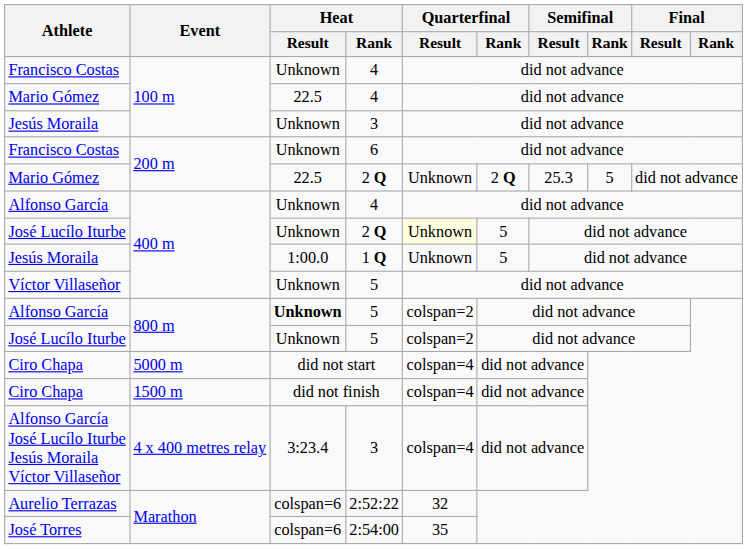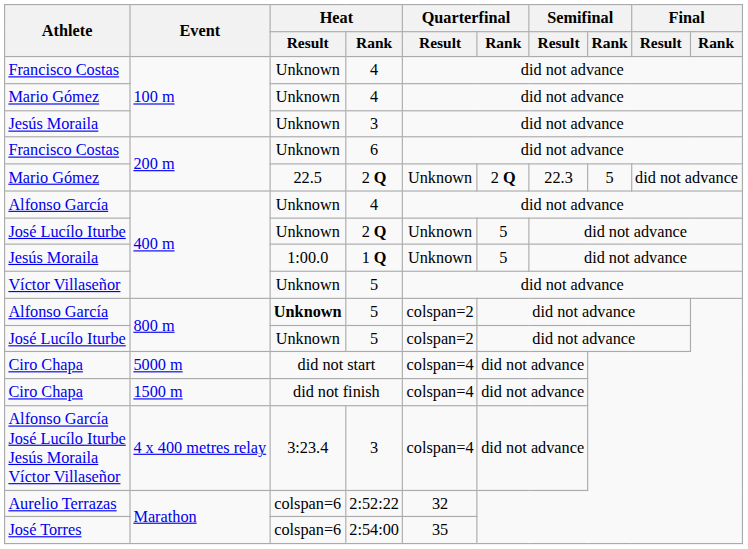(308, 97) 22.5 -> (308, 97) Unknown
(559, 177) 25.3 -> (559, 177) 22.3
(440, 231) lightyellow background -> (440, 231) no background
